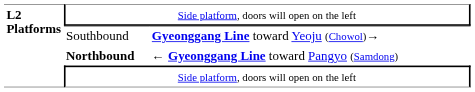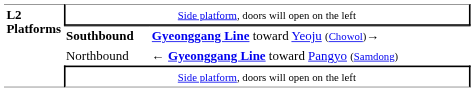(97, 36) normal -> (100, 36) bold
(100, 55) bold -> (97, 55) normal
